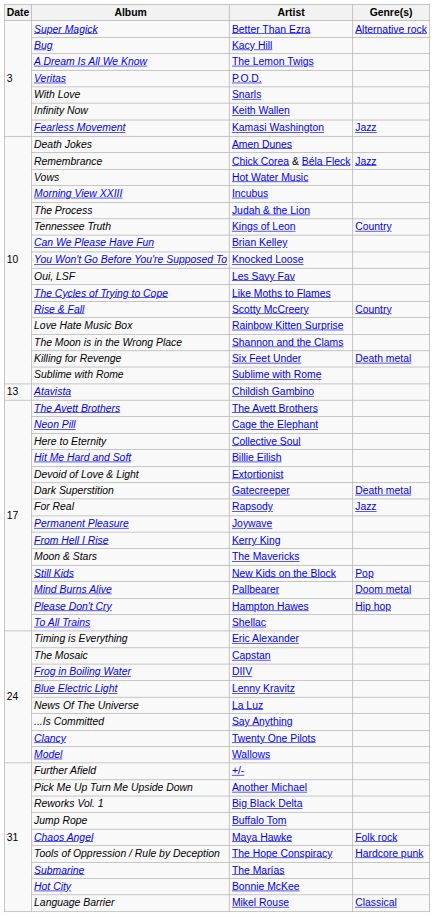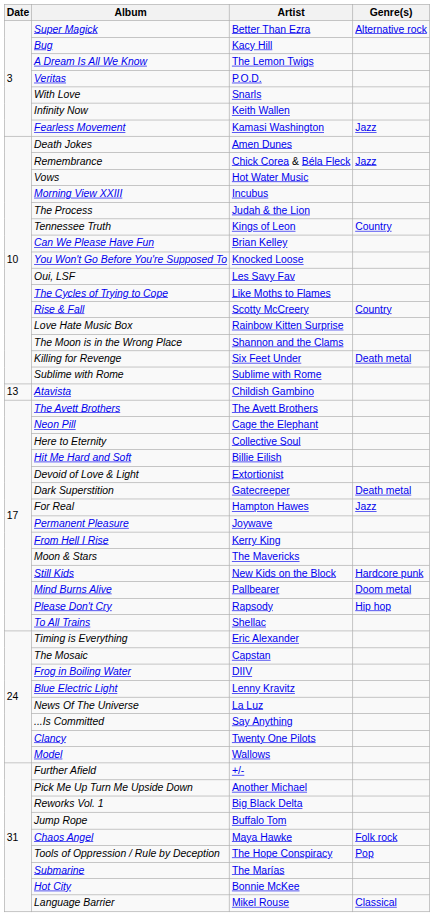(252, 507) Rapsody -> (270, 507) Hampton Hawes
(364, 573) Pop -> (389, 573) Hardcore punk
(270, 606) Hampton Hawes -> (252, 606) Rapsody
(389, 853) Hardcore punk -> (364, 853) Pop
